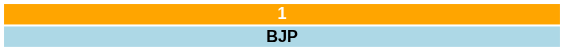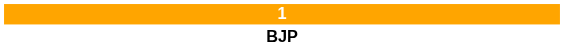(282, 36) lightblue background -> (282, 36) no background
